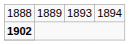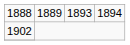(19, 31) bold -> (19, 31) normal
